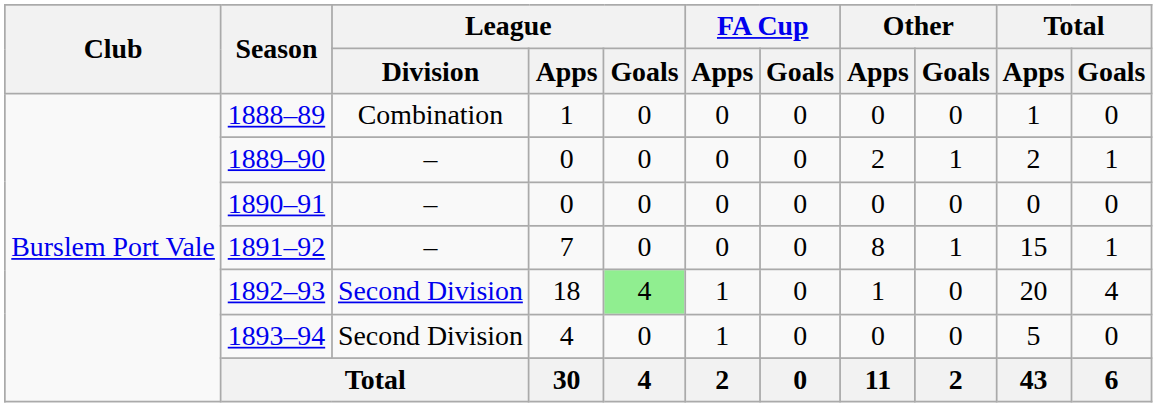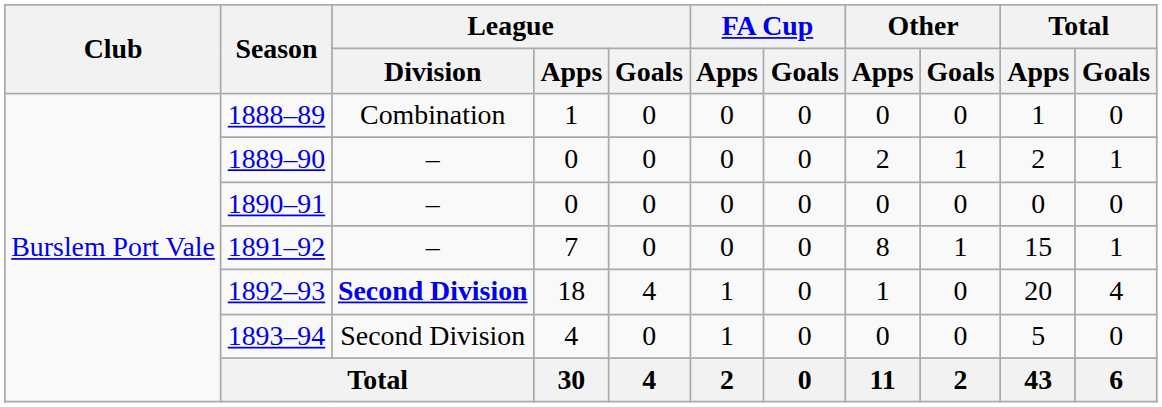(430, 291) normal -> (433, 291) bold
(644, 291) lightgreen background -> (649, 291) no background
